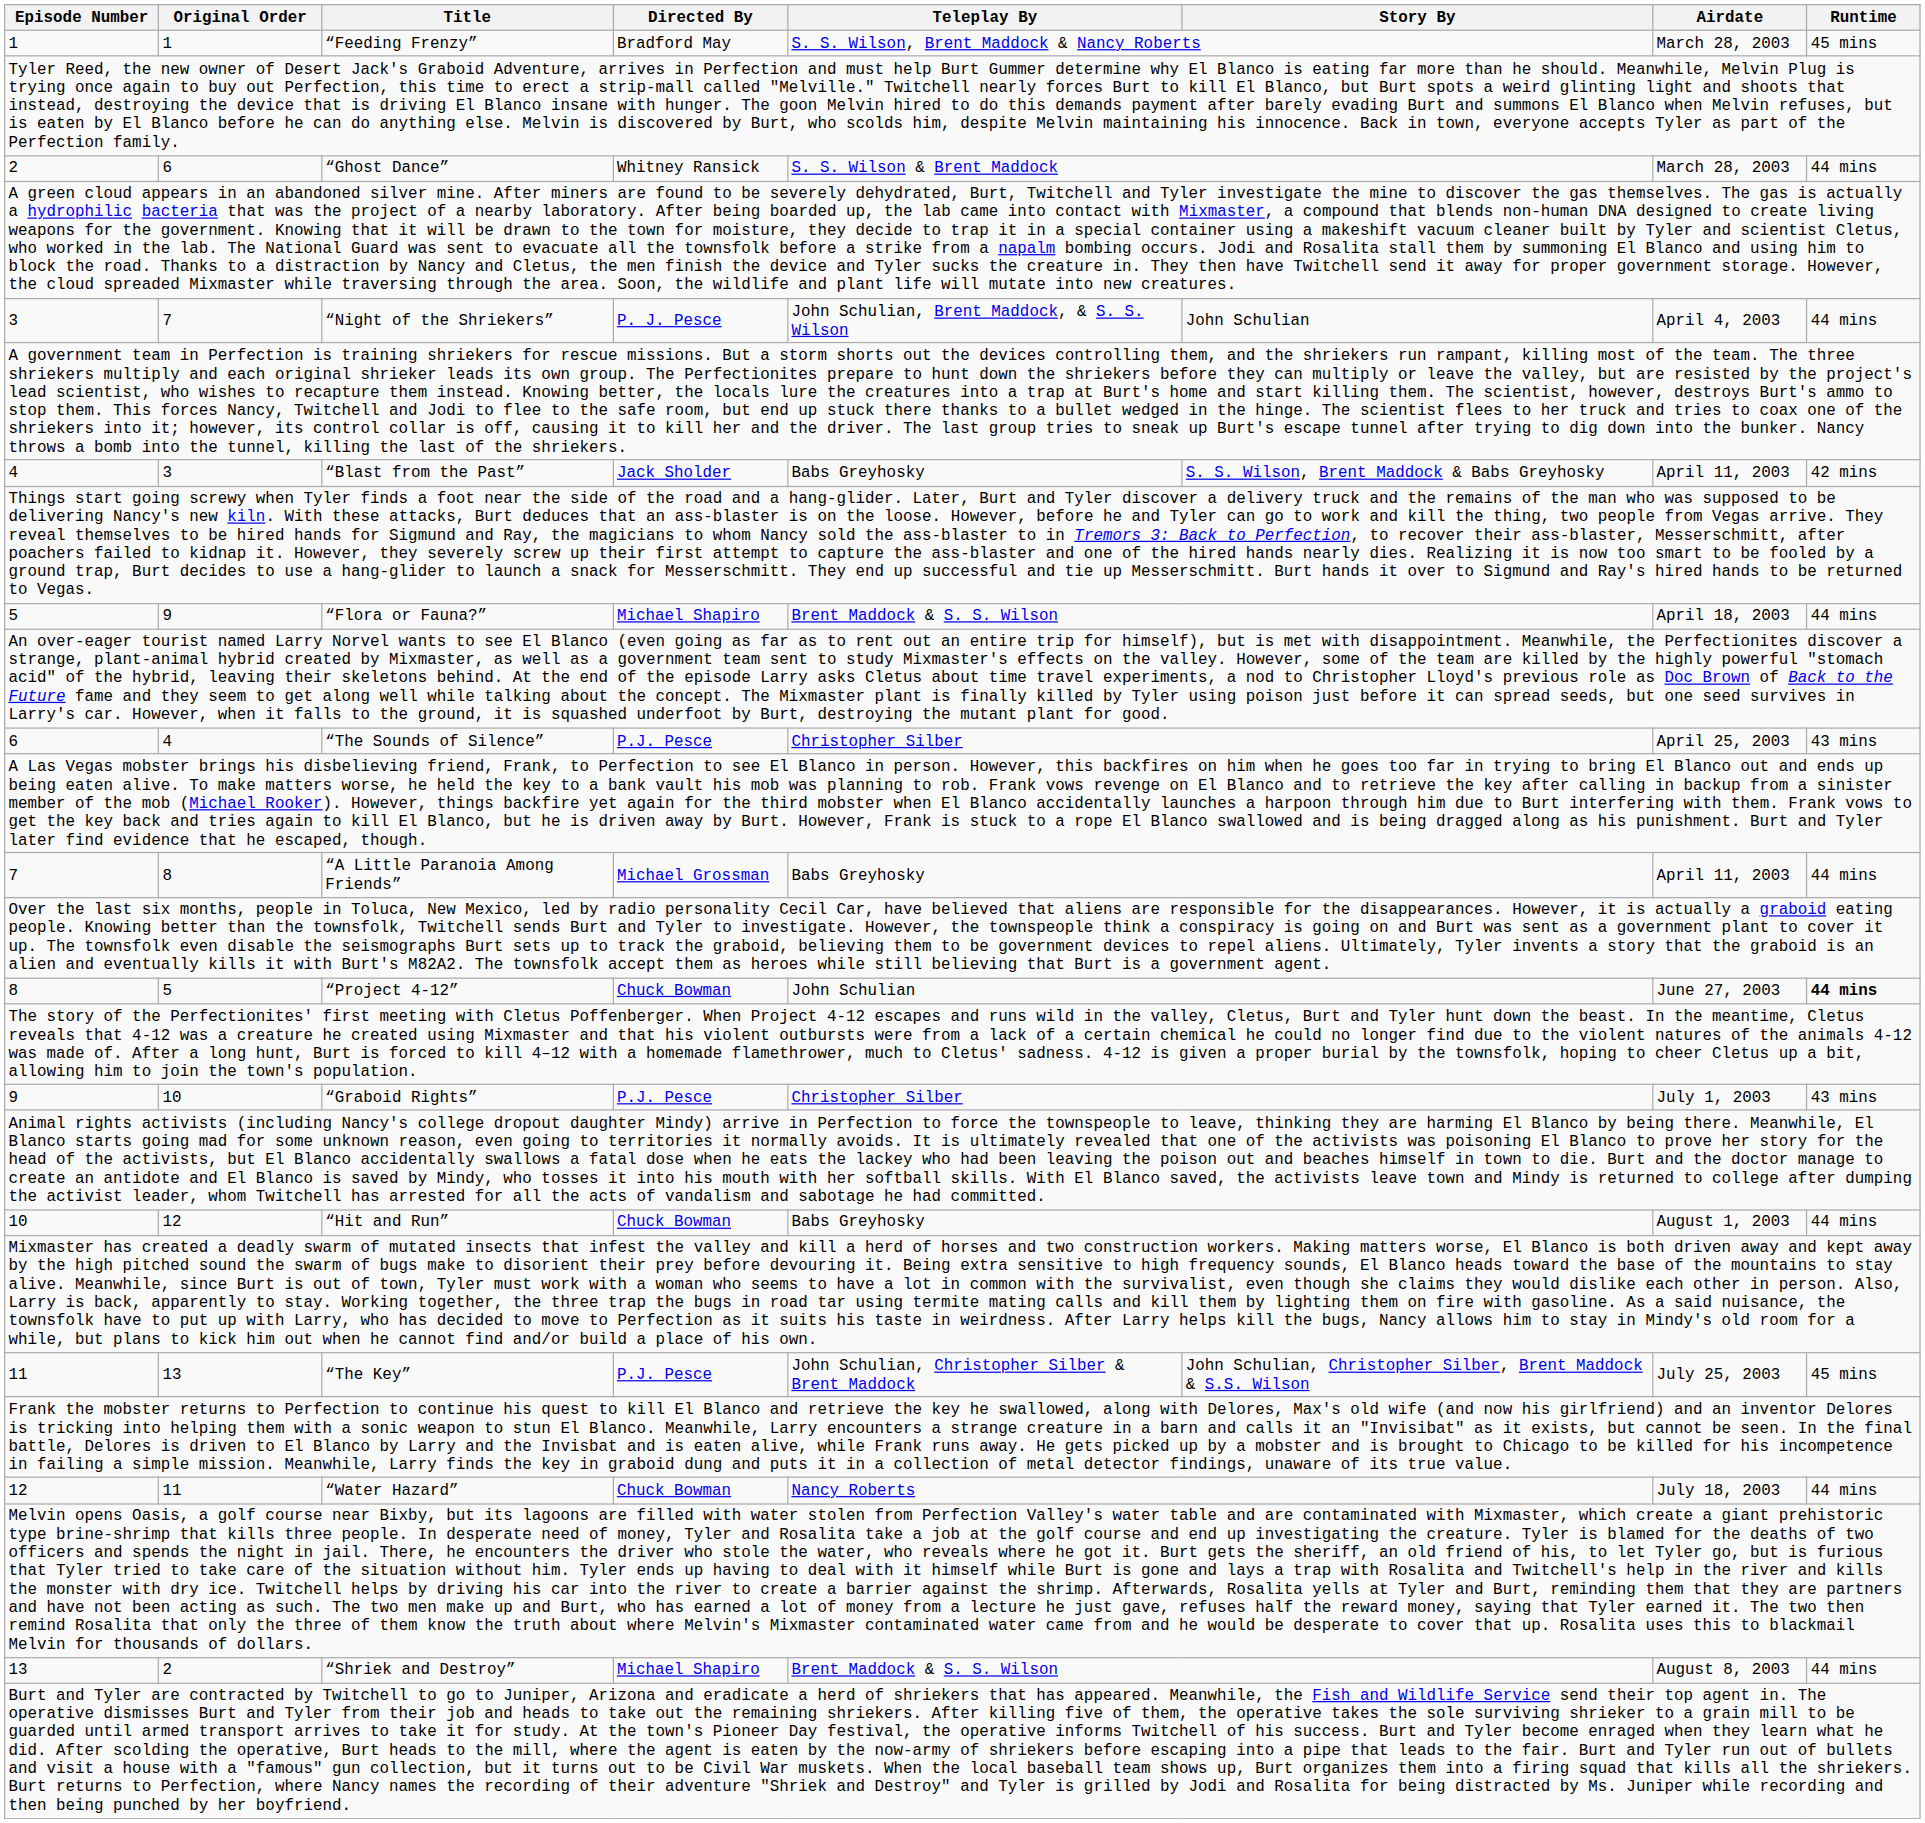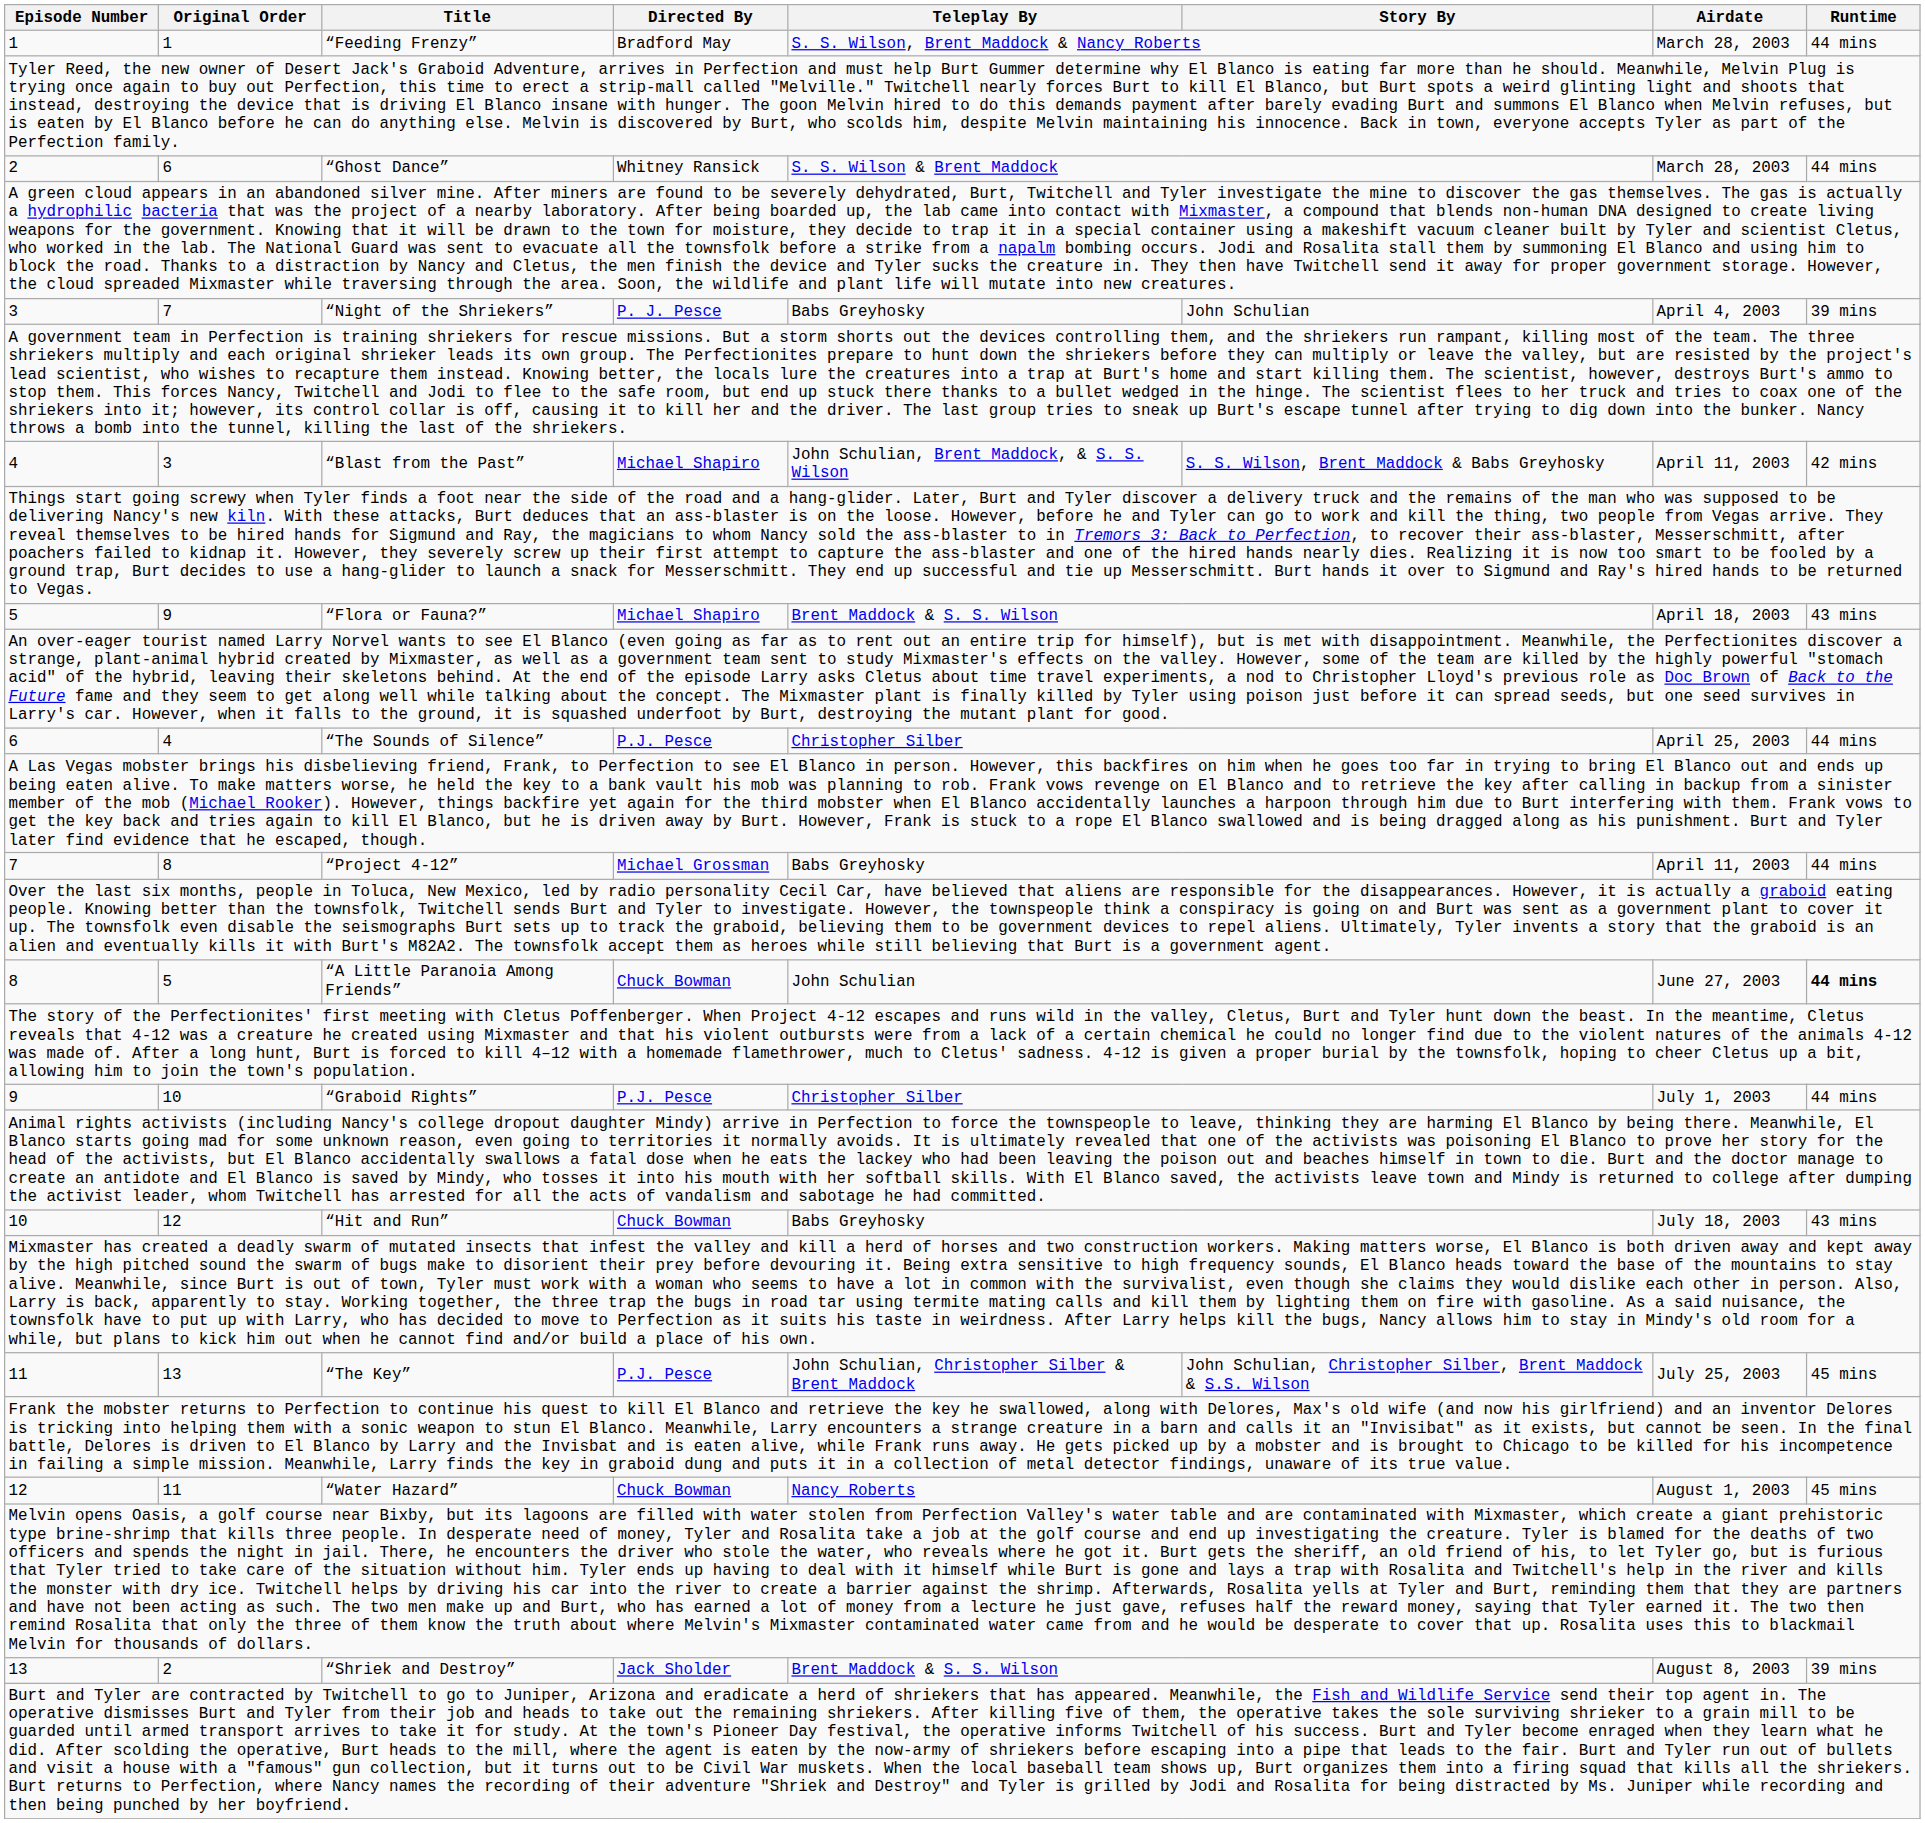(1844, 43) 45 mins -> (1844, 43) 44 mins
(968, 321) John Schulian, Brent Maddock, & S. S. Wilson -> (858, 311) Babs Greyhosky
(1844, 321) 44 mins -> (1844, 311) 39 mins
(674, 473) Jack Sholder -> (688, 464) Michael Shapiro
(858, 473) Babs Greyhosky -> (968, 464) John Schulian, Brent Maddock, & S. S. Wilson
(1844, 616) 44 mins -> (1844, 616) 43 mins
(1844, 741) 43 mins -> (1844, 741) 44 mins
(439, 875) “A Little Paranoia Among Friends” -> (392, 866) “Project 4-12”
(392, 991) “Project 4-12” -> (439, 982) “A Little Paranoia Among Friends”
(1844, 1097) 43 mins -> (1844, 1097) 44 mins
(1723, 1222) August 1, 2003 -> (1718, 1222) July 18, 2003
(1844, 1222) 44 mins -> (1844, 1222) 43 mins
(1718, 1490) July 18, 2003 -> (1723, 1490) August 1, 2003
(1844, 1490) 44 mins -> (1844, 1490) 45 mins
(688, 1670) Michael Shapiro -> (674, 1670) Jack Sholder
(1844, 1670) 44 mins -> (1844, 1670) 39 mins
